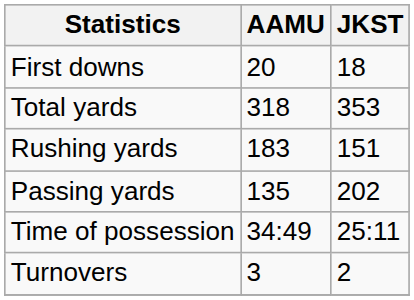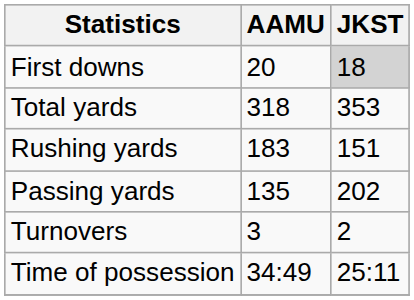(351, 66) no background -> (351, 66) lightgrey background
rows swapped: (69, 273) <-> (123, 231)
